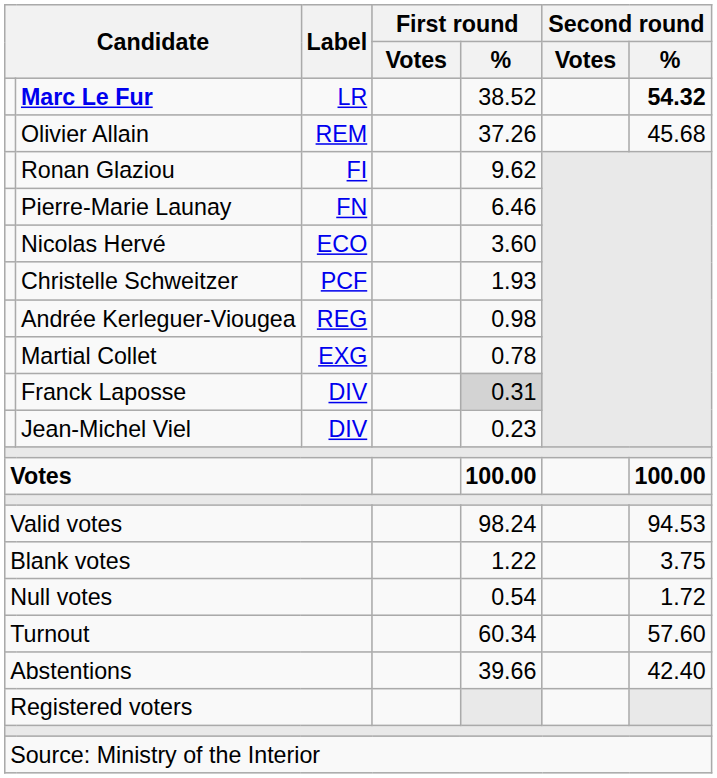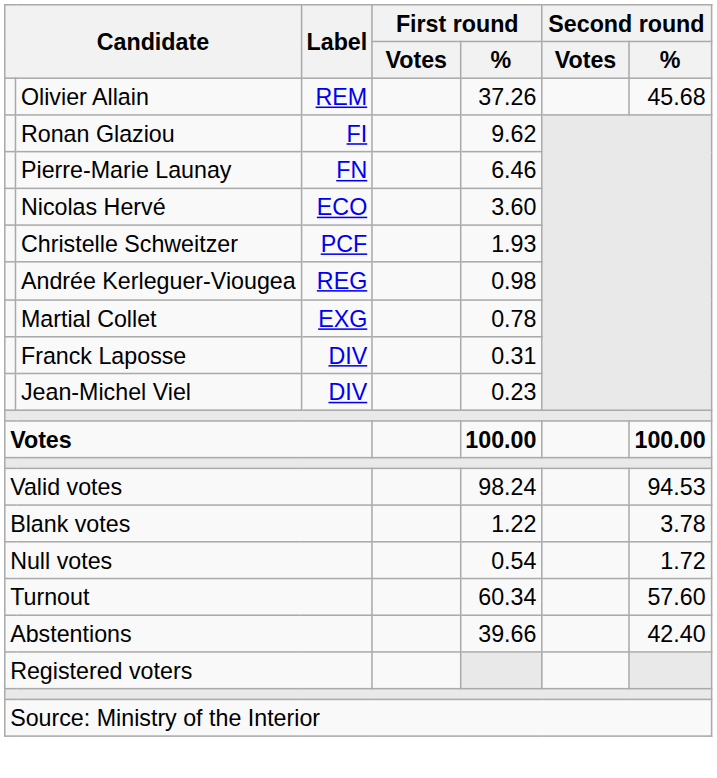- row: (87, 97)
(514, 392) lightgrey background -> (514, 355) no background
(683, 560) 3.75 -> (683, 524) 3.78
